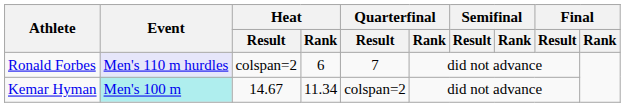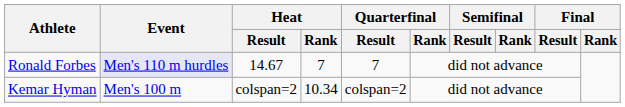(266, 65) colspan=2 -> (266, 65) 14.67
(321, 65) 6 -> (321, 65) 7
(142, 90) paleturquoise background -> (142, 90) no background
(266, 90) 14.67 -> (266, 90) colspan=2
(321, 90) 11.34 -> (321, 90) 10.34
